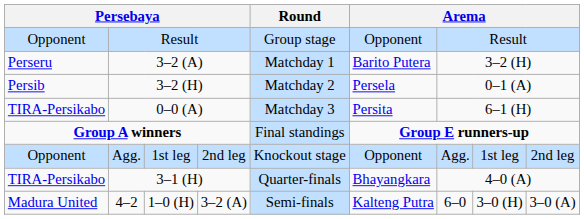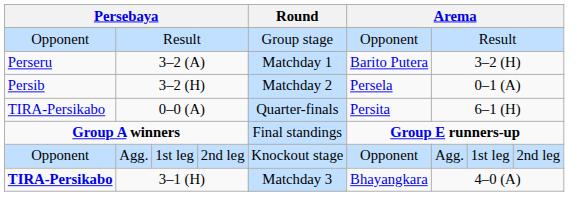(300, 109) Matchday 3 -> (297, 109) Quarter-finals
(57, 179) normal -> (60, 179) bold
(300, 179) Quarter-finals -> (297, 179) Matchday 3
- row: (126, 202)
